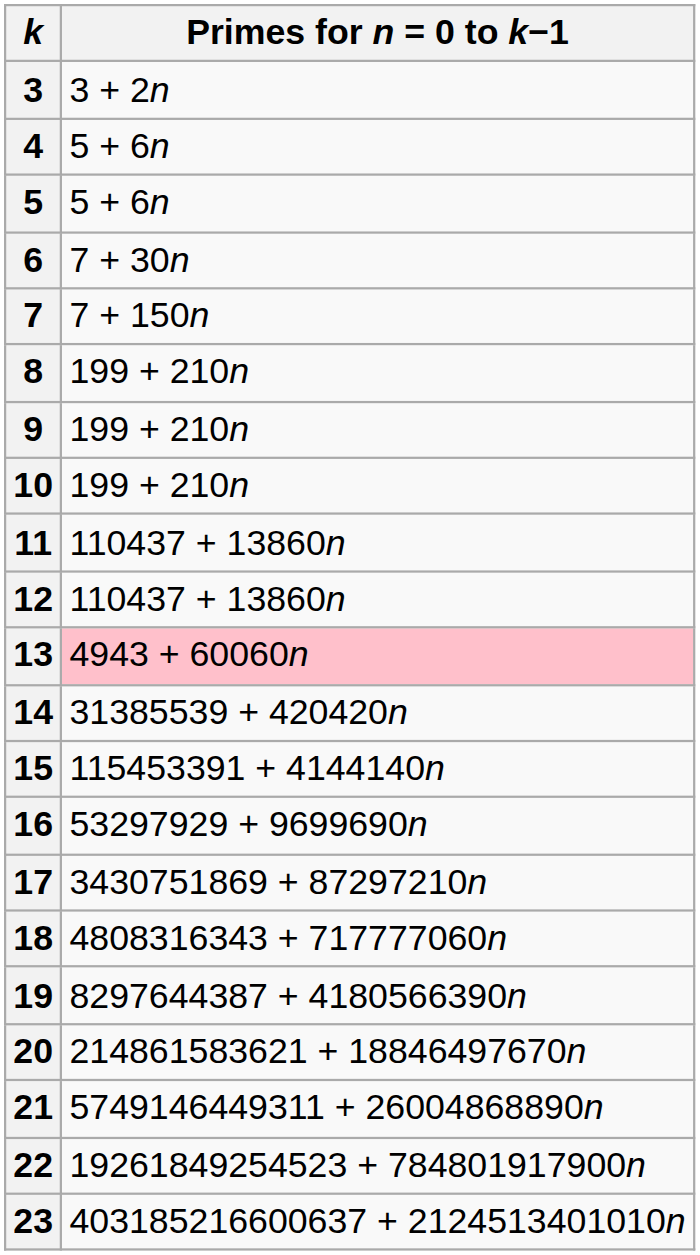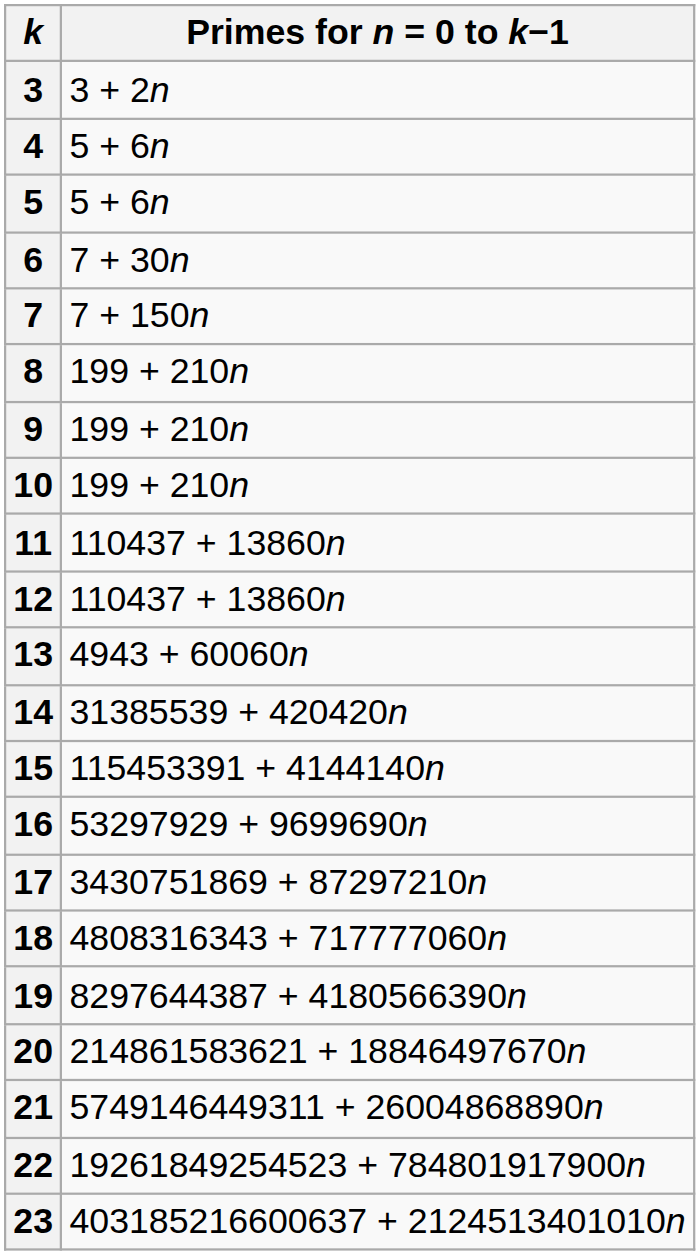(189, 655) pink background -> (189, 655) no background
